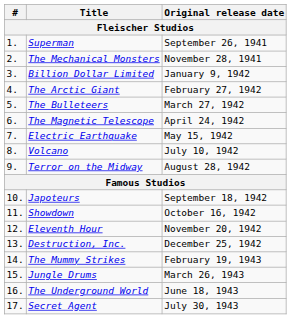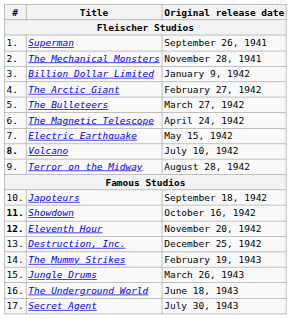(12, 151) normal -> (12, 151) bold
(15, 213) normal -> (15, 213) bold
(15, 229) normal -> (15, 229) bold
